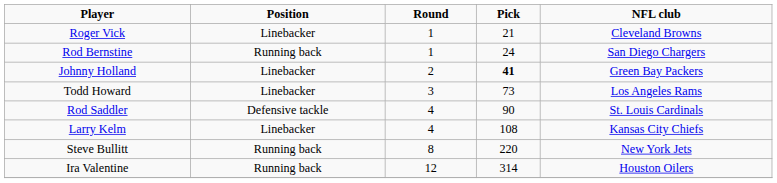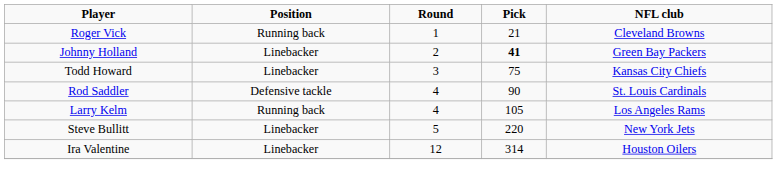(288, 33) Linebacker -> (291, 33) Running back
- row: (97, 52)
(509, 91) 73 -> (514, 71) 75
(656, 91) Los Angeles Rams -> (659, 71) Kansas City Chiefs
(288, 129) Linebacker -> (291, 110) Running back
(509, 129) 108 -> (514, 110) 105
(656, 129) Kansas City Chiefs -> (659, 110) Los Angeles Rams
(288, 149) Running back -> (291, 129) Linebacker
(431, 149) 8 -> (436, 129) 5
(288, 168) Running back -> (291, 149) Linebacker
